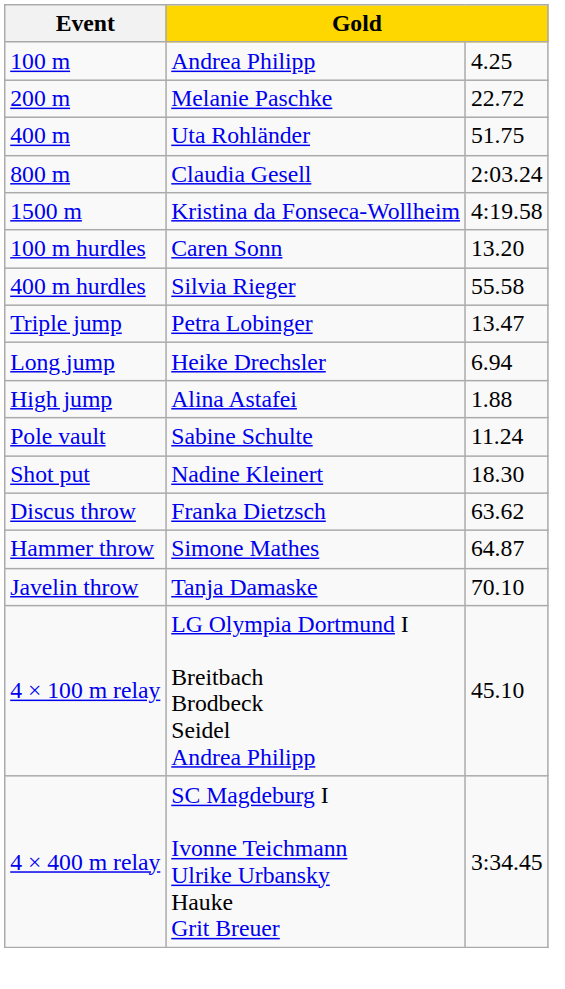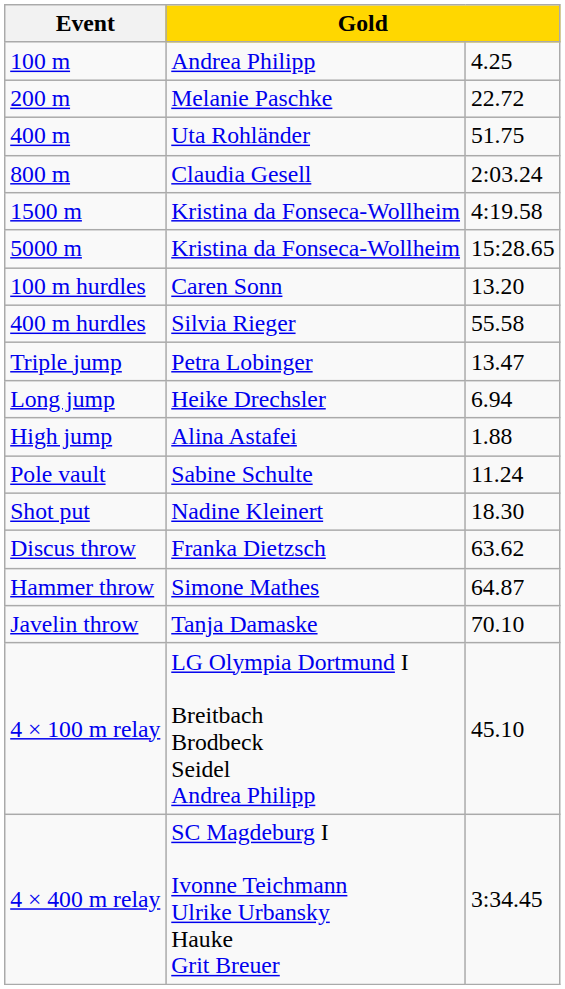+ row: (46, 248)
